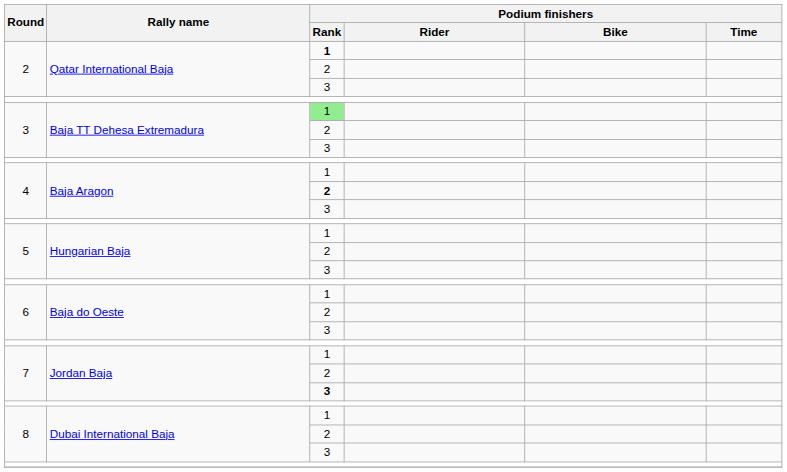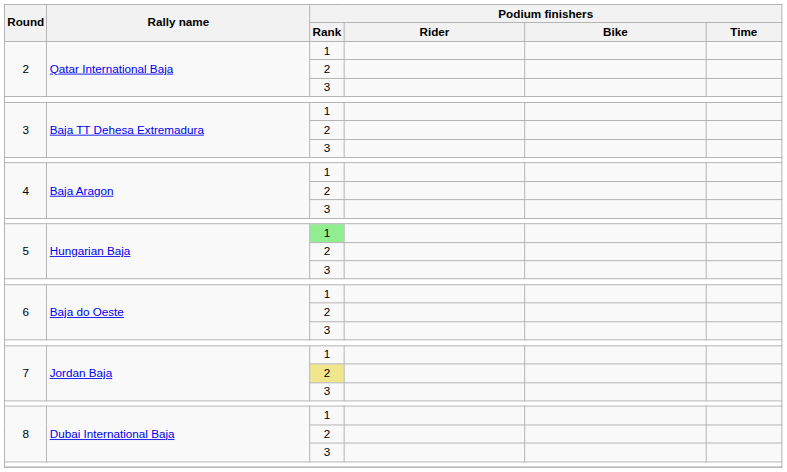(327, 50) bold -> (327, 50) normal
(327, 111) lightgreen background -> (327, 111) no background
(327, 190) bold -> (327, 190) normal
(327, 233) no background -> (327, 233) lightgreen background
(327, 373) no background -> (327, 373) khaki background
(327, 391) bold -> (327, 391) normal
